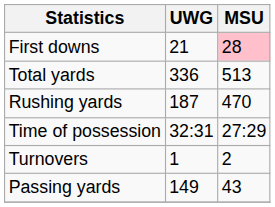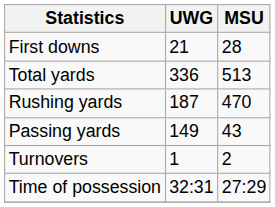(232, 46) pink background -> (232, 46) no background
rows swapped: (64, 187) <-> (85, 131)
